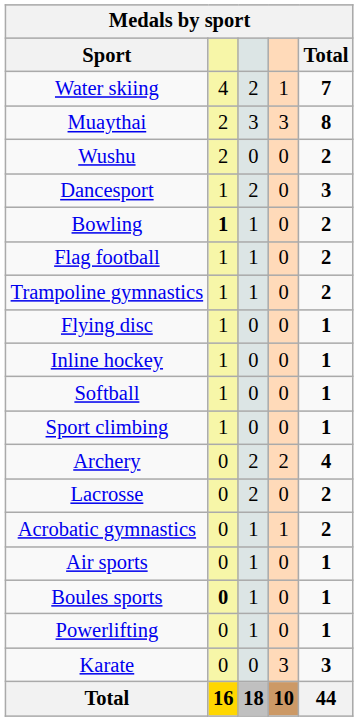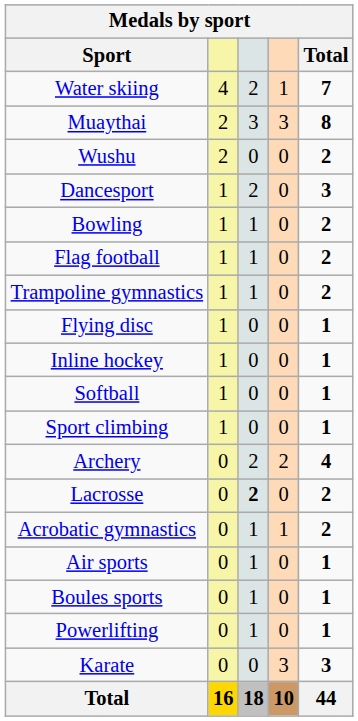(223, 224) bold -> (223, 224) normal
(253, 495) normal -> (253, 495) bold
(223, 596) bold -> (223, 596) normal
